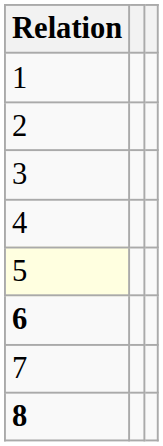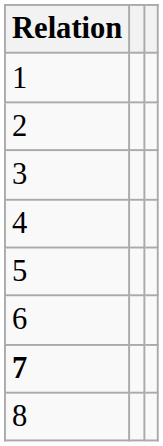(20, 271) lightyellow background -> (20, 271) no background
(20, 319) bold -> (20, 319) normal
(20, 367) normal -> (20, 367) bold
(20, 416) bold -> (20, 416) normal
